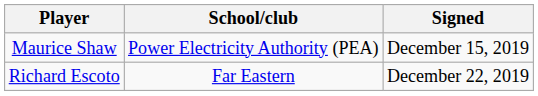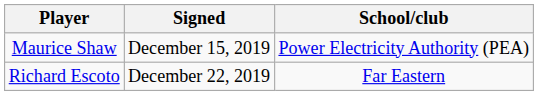columns swapped: (458, 18) <-> (253, 18)
